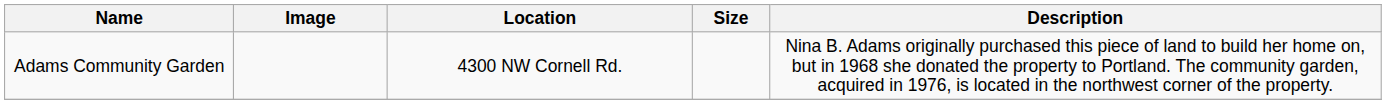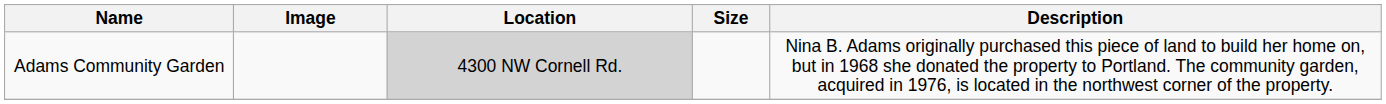(540, 65) no background -> (540, 65) lightgrey background
